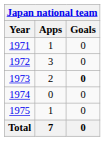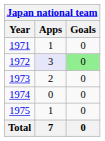(51, 62) no background -> (51, 62) lavender background
(83, 62) no background -> (83, 62) lightgreen background
(83, 78) bold -> (83, 78) normal
